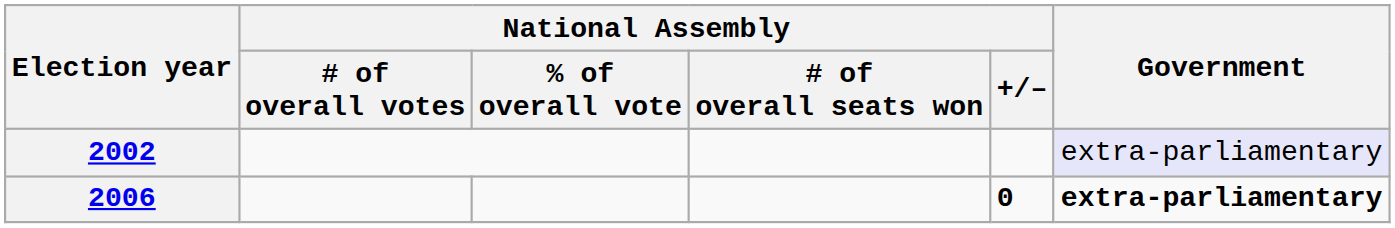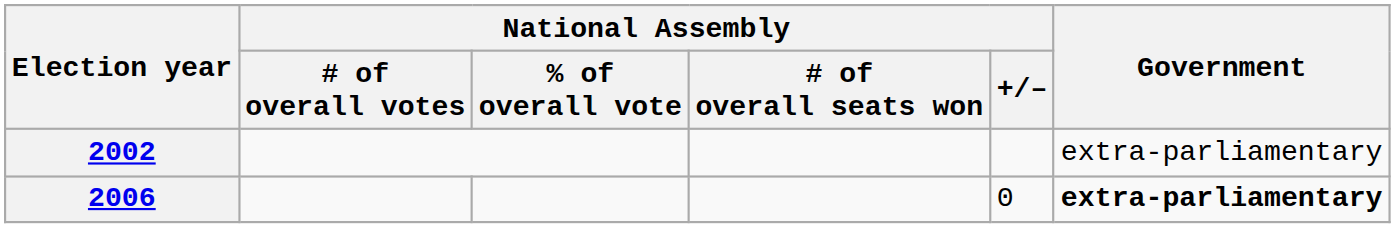(1222, 153) lavender background -> (1222, 153) no background
(1005, 199) bold -> (1005, 199) normal
